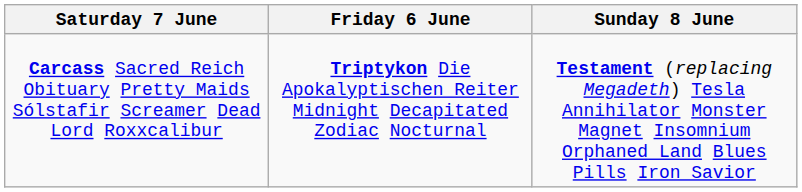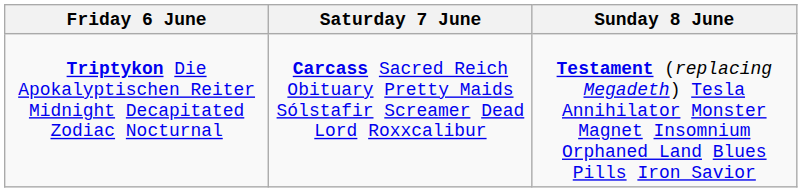columns swapped: (400, 19) <-> (137, 19)
